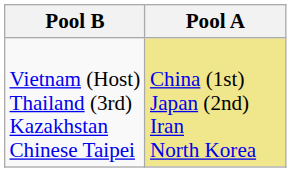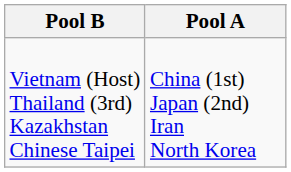(203, 114) khaki background -> (203, 114) no background
